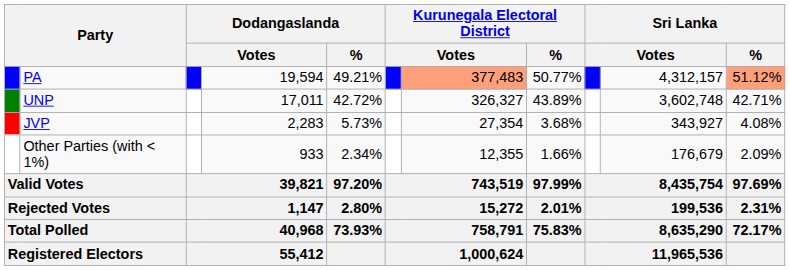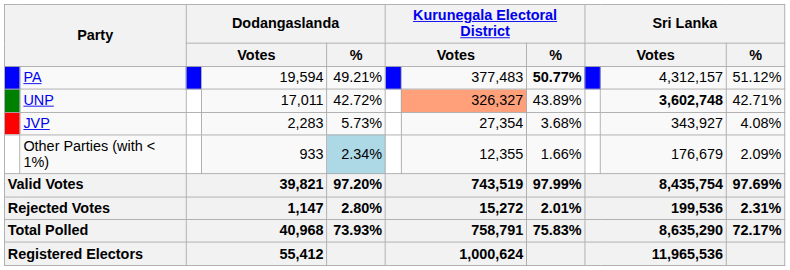(497, 77) lightsalmon background -> (497, 77) no background
(557, 77) normal -> (557, 77) bold
(757, 77) lightsalmon background -> (757, 77) no background
(497, 100) no background -> (497, 100) lightsalmon background
(691, 100) normal -> (691, 100) bold
(362, 154) no background -> (362, 154) lightblue background
